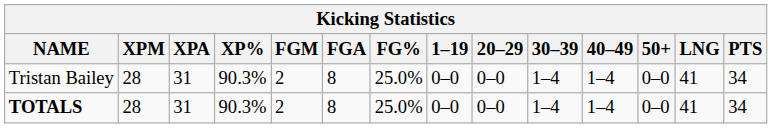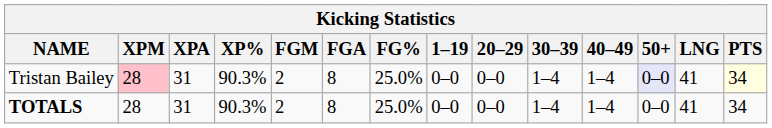(132, 78) no background -> (132, 78) pink background
(656, 78) no background -> (656, 78) lavender background
(737, 78) no background -> (737, 78) lightyellow background
